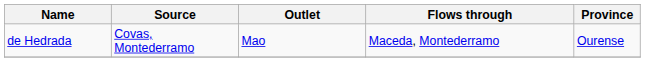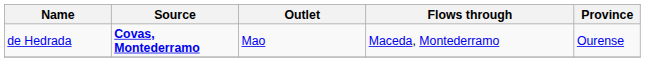(154, 41) normal -> (157, 41) bold
